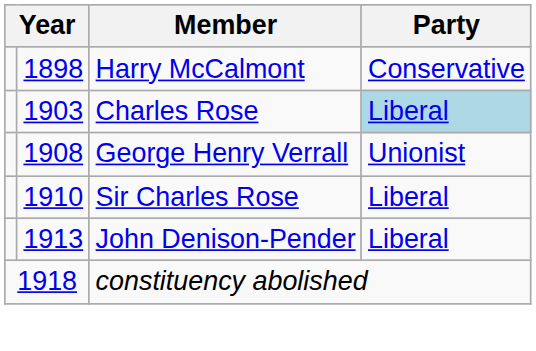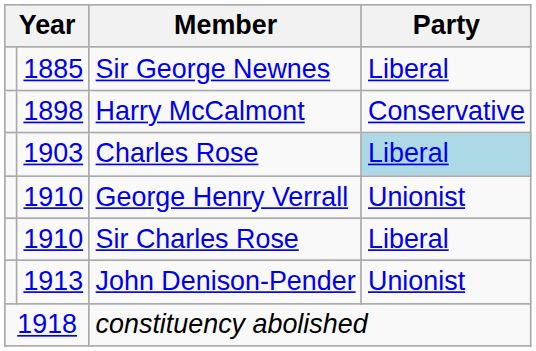+ row: (213, 68)
(53, 153) 1908 -> (53, 196) 1910
(408, 238) Liberal -> (417, 281) Unionist
